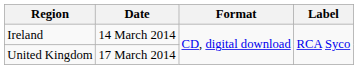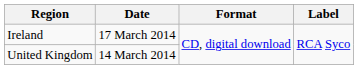(137, 34) 14 March 2014 -> (137, 34) 17 March 2014
(137, 54) 17 March 2014 -> (137, 54) 14 March 2014
